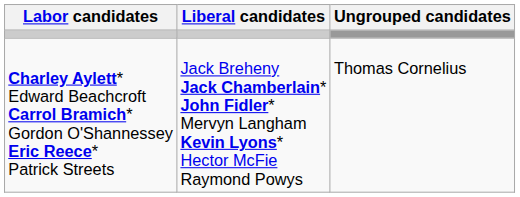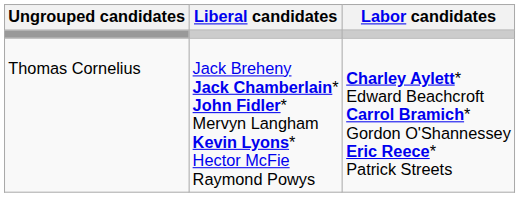columns swapped: (91, 17) <-> (422, 17)
